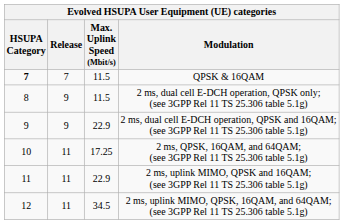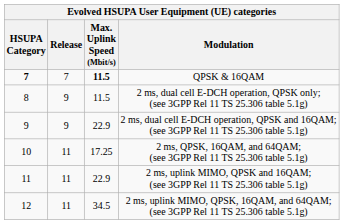(101, 77) normal -> (101, 77) bold
